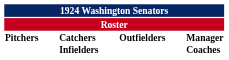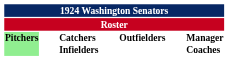(22, 38) no background -> (22, 38) lightgreen background
